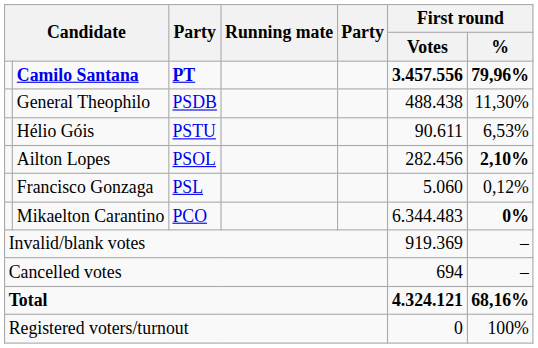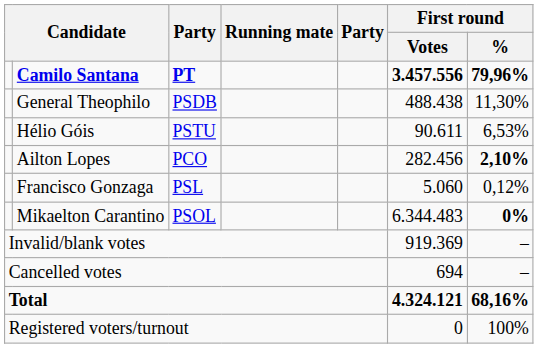(194, 159) PSOL -> (190, 159) PCO
(190, 215) PCO -> (194, 215) PSOL
